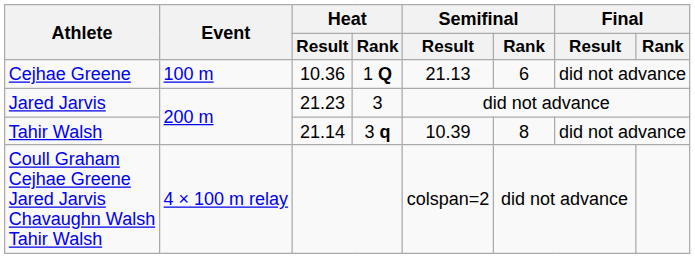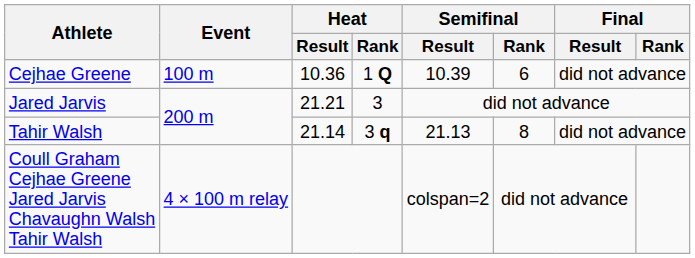(448, 75) 21.13 -> (448, 75) 10.39
(322, 103) 21.23 -> (322, 103) 21.21
(448, 131) 10.39 -> (448, 131) 21.13
